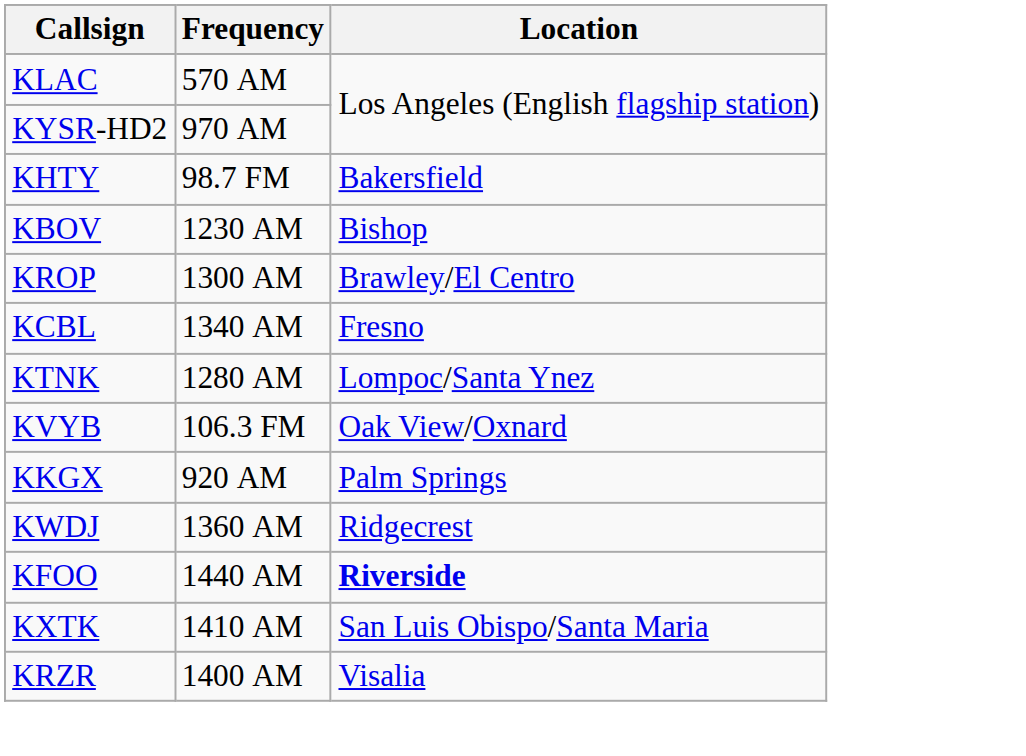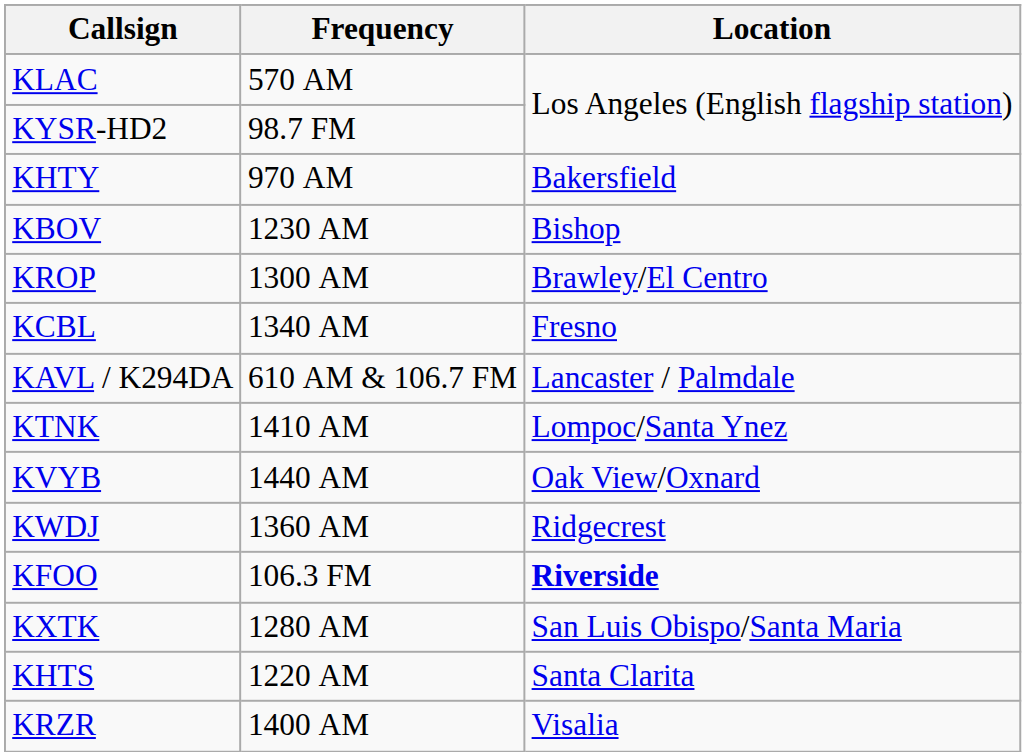(234, 128) 970 AM -> (302, 128) 98.7 FM
(236, 178) 98.7 FM -> (301, 178) 970 AM
+ row: (123, 377)
(242, 377) 1280 AM -> (308, 427) 1410 AM
(244, 427) 106.3 FM -> (308, 476) 1440 AM
- row: (58, 476)
(242, 576) 1440 AM -> (310, 576) 106.3 FM
(242, 626) 1410 AM -> (308, 626) 1280 AM
+ row: (53, 675)
